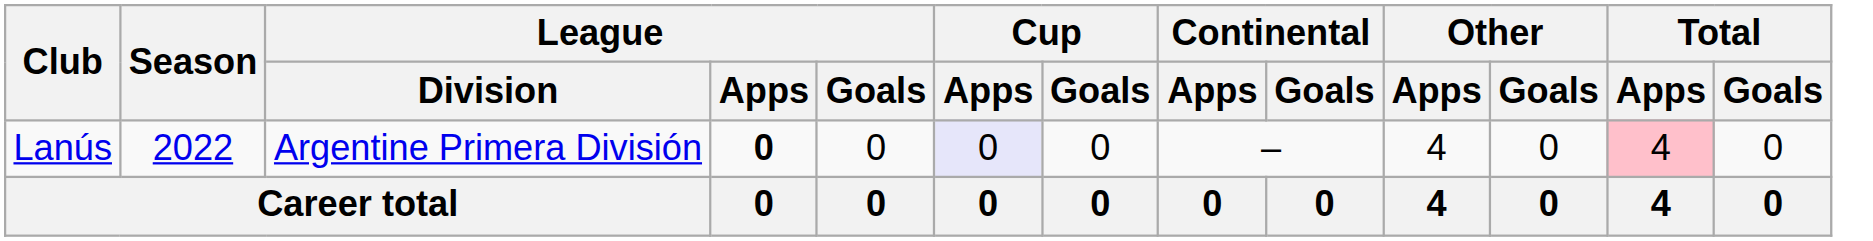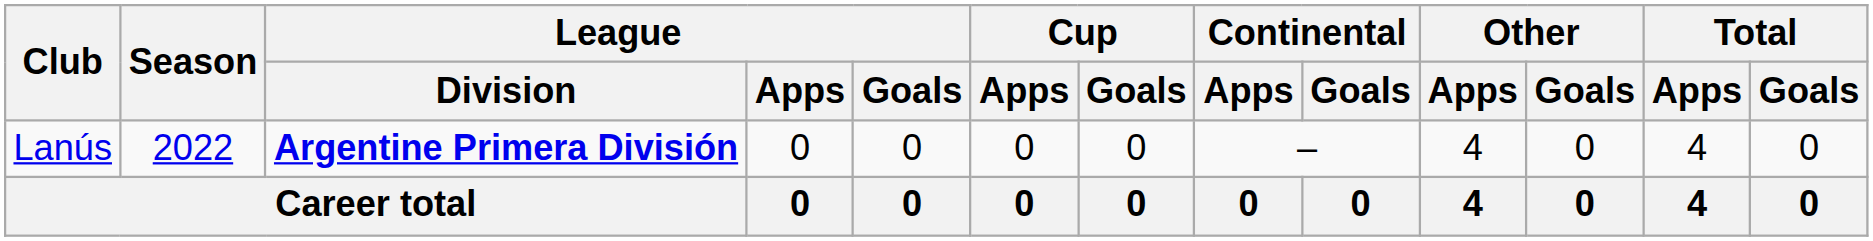(488, 147) normal -> (506, 147) bold
(764, 147) bold -> (800, 147) normal
(988, 147) lavender background -> (1024, 147) no background
(1661, 147) pink background -> (1697, 147) no background
